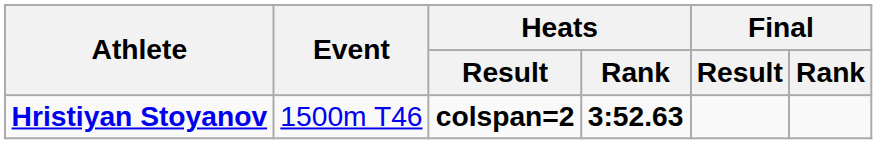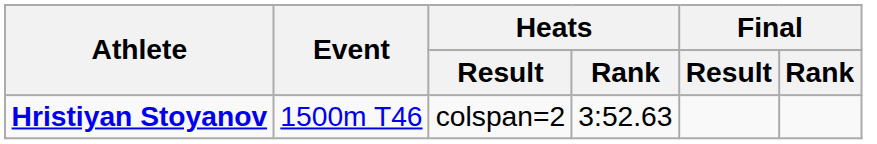(505, 117) bold -> (500, 117) normal
(636, 117) bold -> (625, 117) normal
